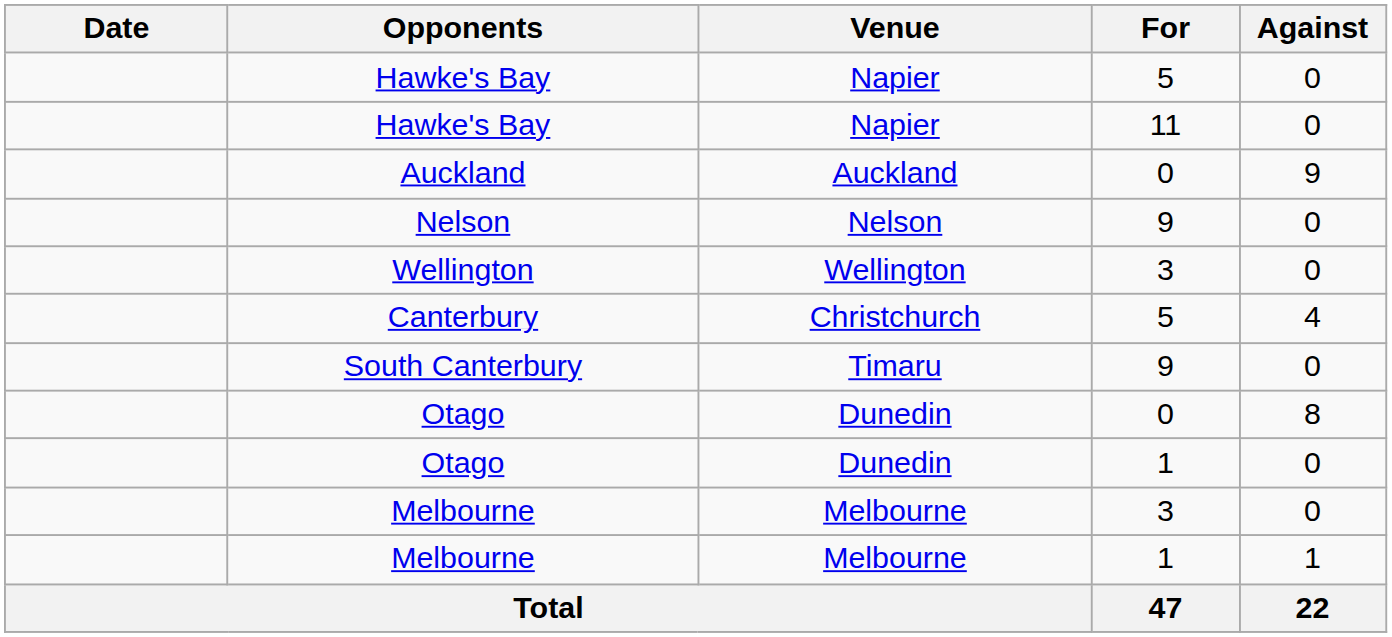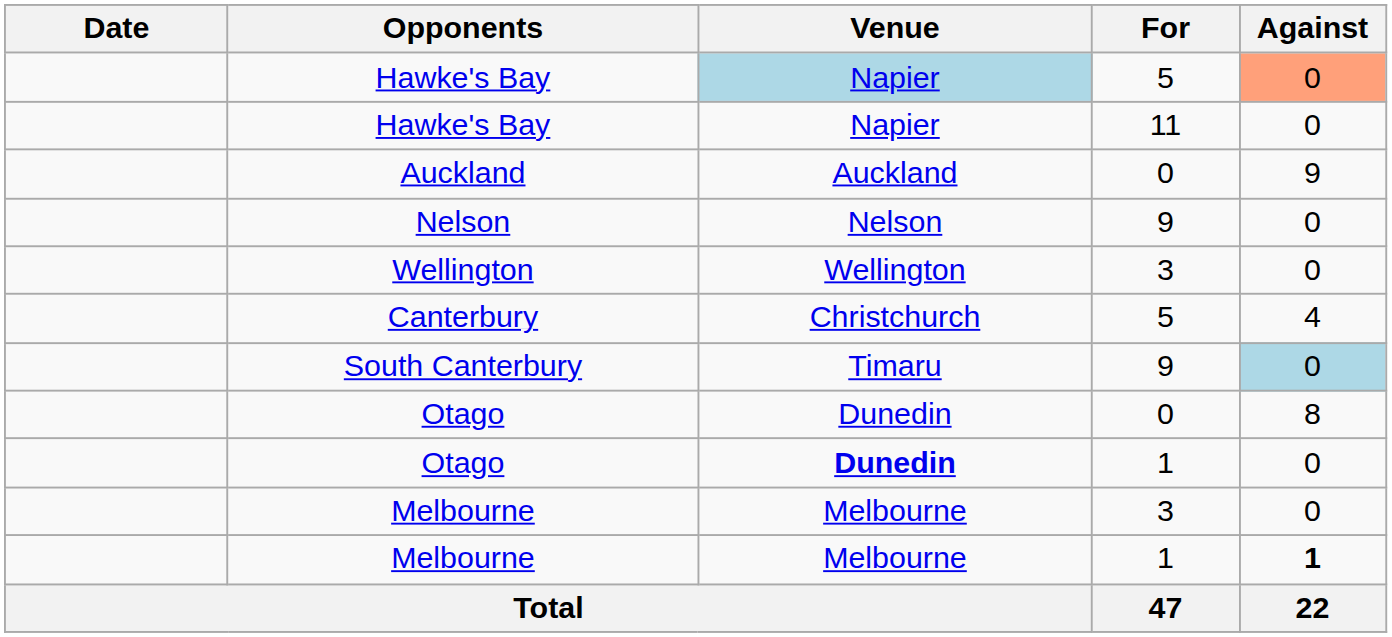(895, 76) no background -> (895, 76) lightblue background
(1313, 76) no background -> (1313, 76) lightsalmon background
(1313, 366) no background -> (1313, 366) lightblue background
(895, 462) normal -> (895, 462) bold
(1313, 558) normal -> (1313, 558) bold
